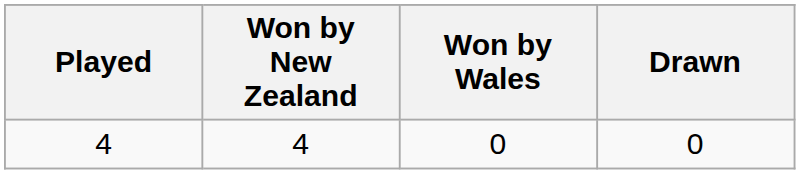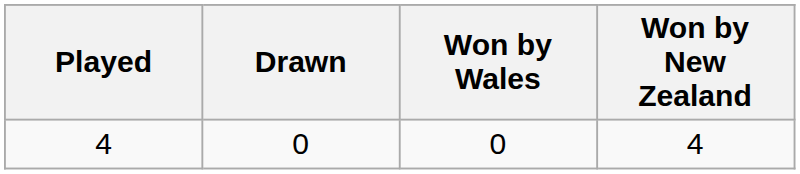columns swapped: (301, 62) <-> (695, 62)
